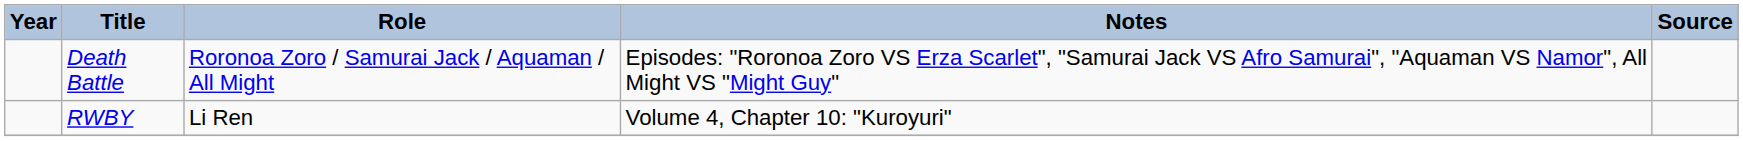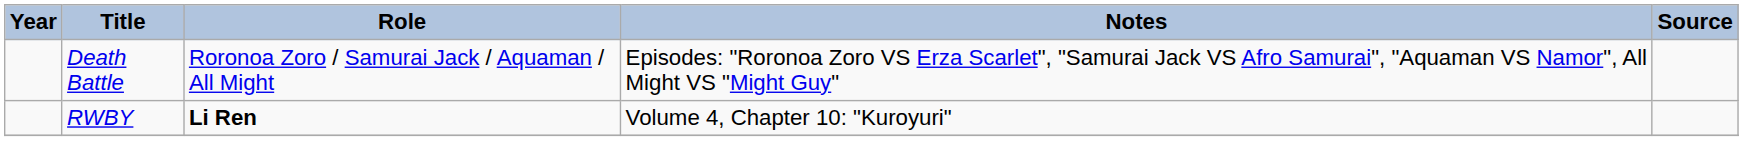(221, 117) normal -> (223, 117) bold
